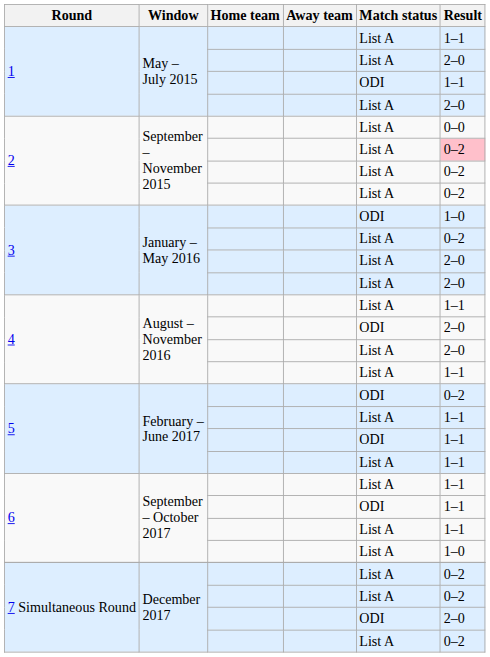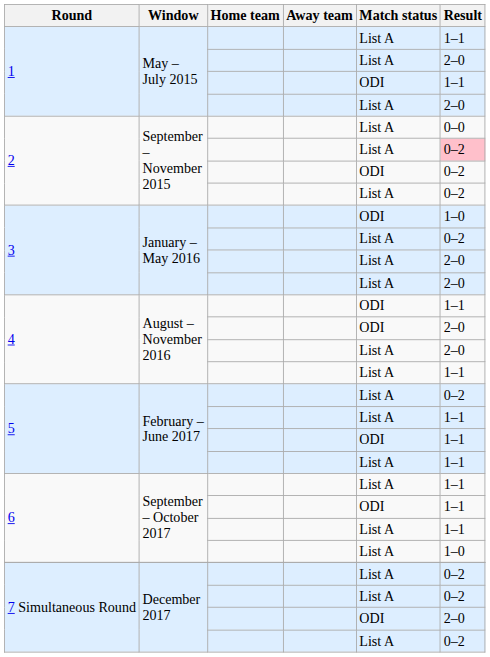(377, 171) List A -> (372, 171) ODI
(377, 305) List A -> (372, 305) ODI
(372, 395) ODI -> (377, 395) List A
